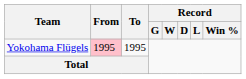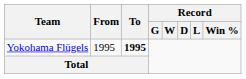(104, 47) pink background -> (104, 47) no background
(135, 47) normal -> (135, 47) bold
